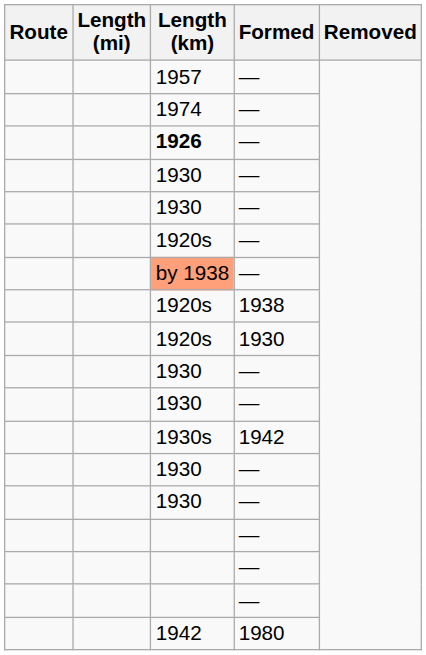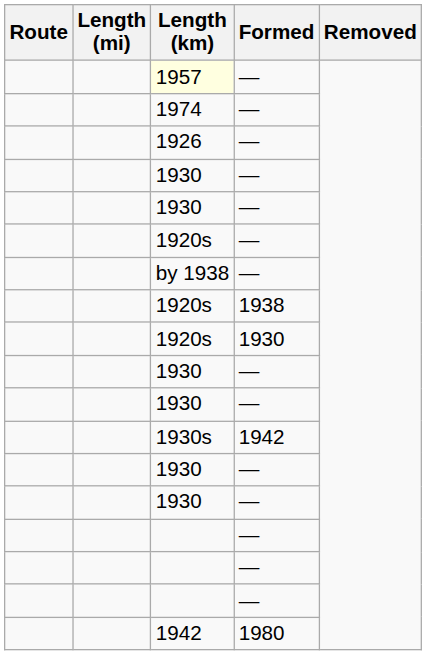(179, 76) no background -> (179, 76) lightyellow background
(179, 142) bold -> (179, 142) normal
(192, 273) lightsalmon background -> (192, 273) no background
